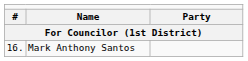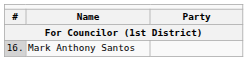(15, 48) no background -> (15, 48) lightgrey background
